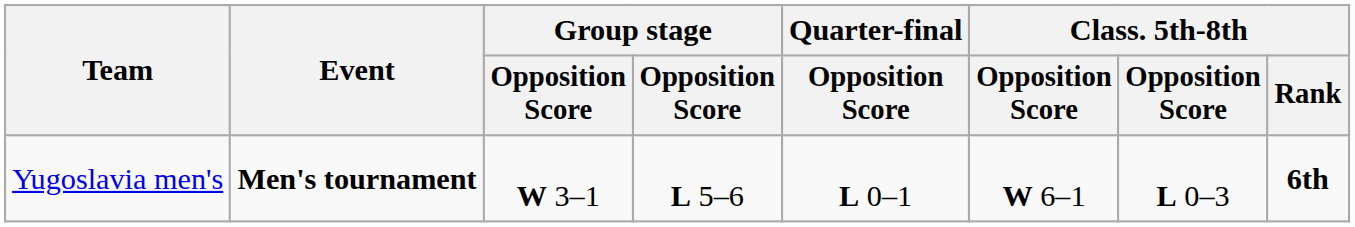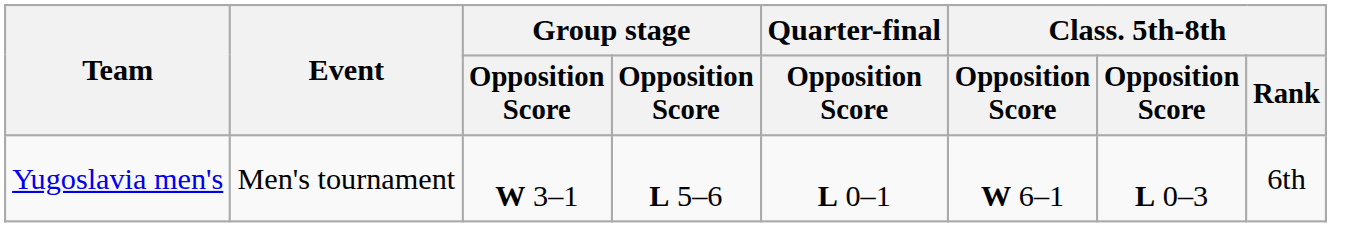(357, 178) bold -> (346, 178) normal
(1308, 178) bold -> (1286, 178) normal
